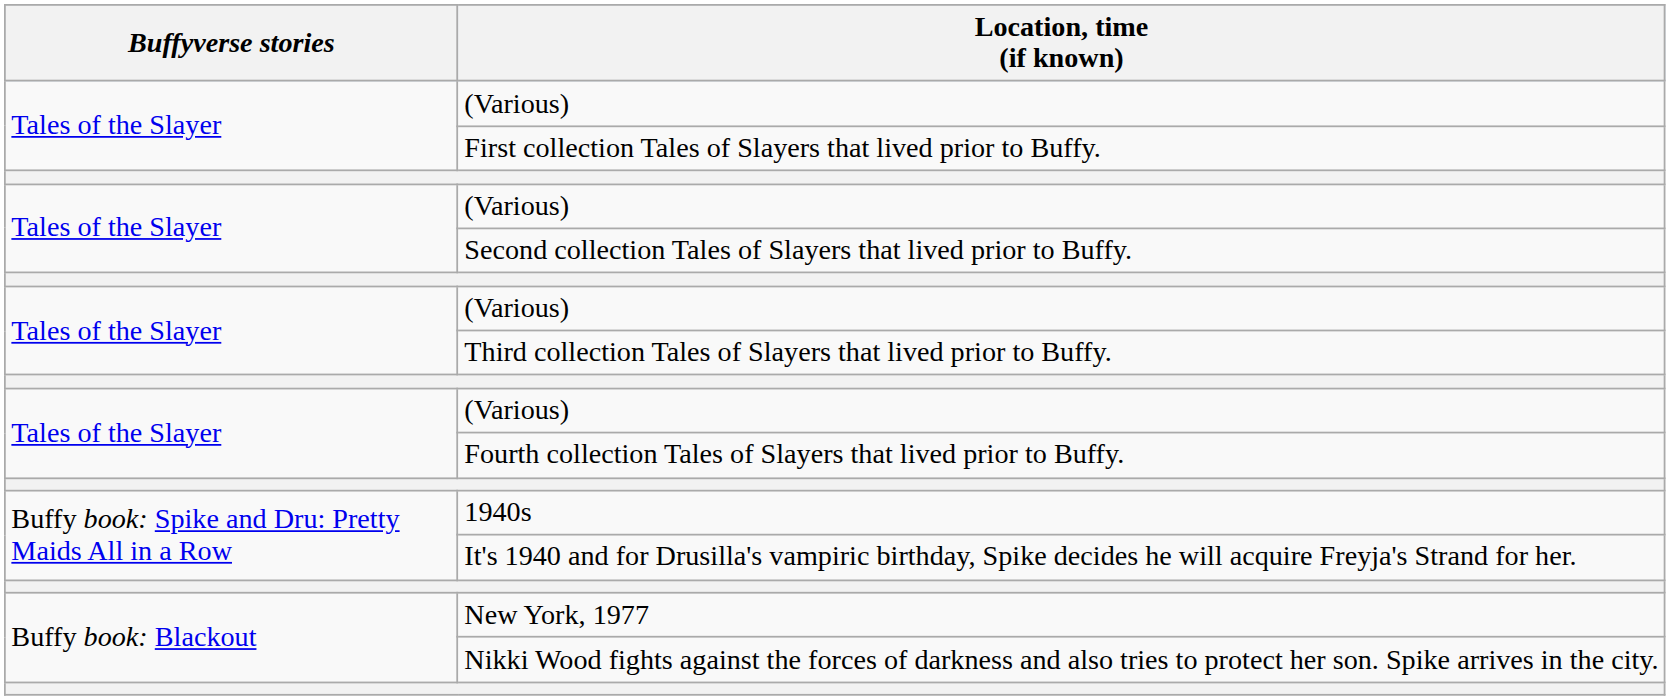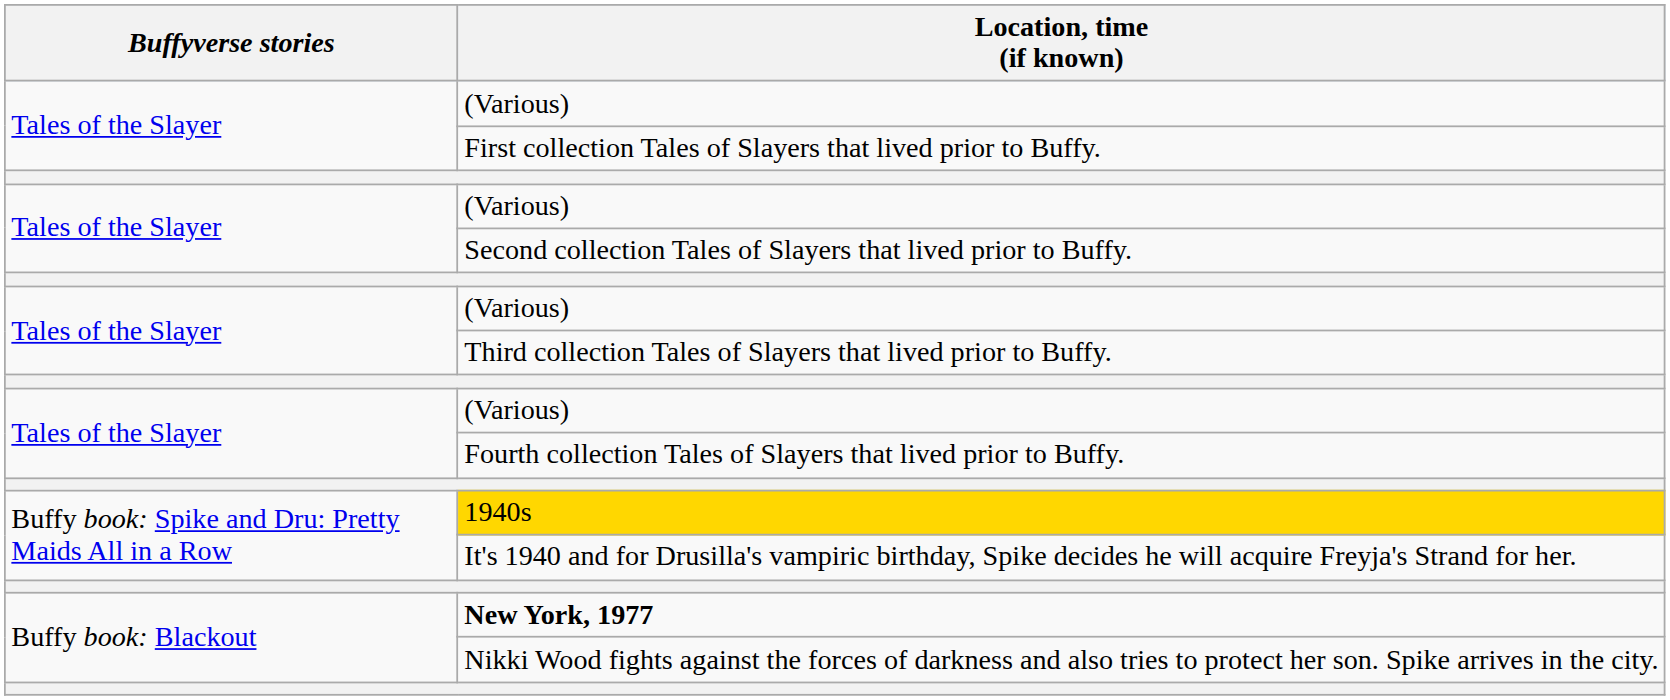(498, 512) no background -> (498, 512) gold background
(557, 614) normal -> (559, 614) bold
